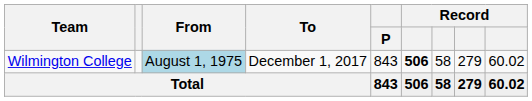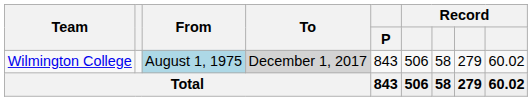(308, 61) no background -> (308, 61) lightgrey background
(416, 61) bold -> (416, 61) normal
